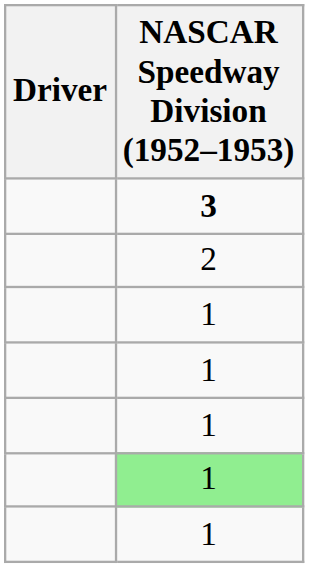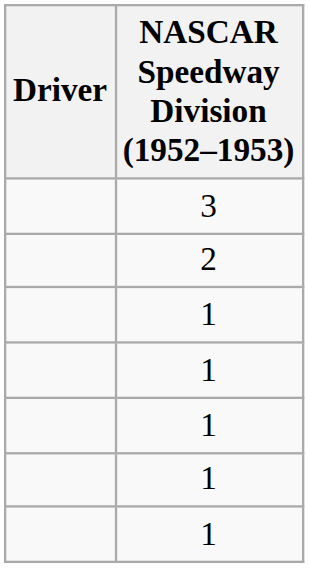(209, 204) bold -> (209, 204) normal
(209, 478) lightgreen background -> (209, 478) no background
